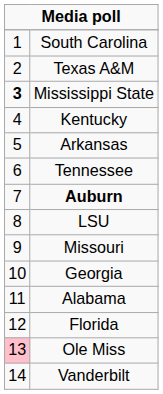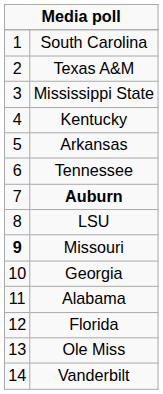(17, 94) bold -> (17, 94) normal
(17, 247) normal -> (17, 247) bold
(17, 350) pink background -> (17, 350) no background
